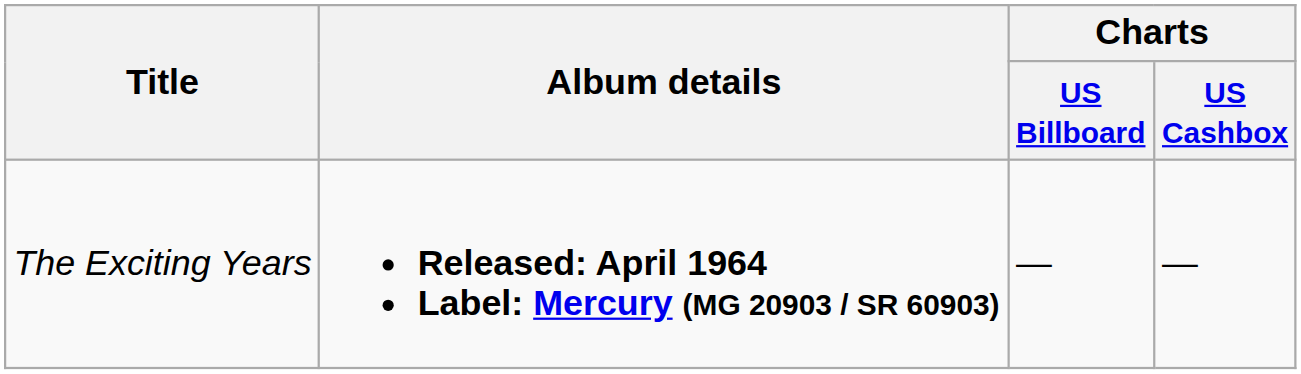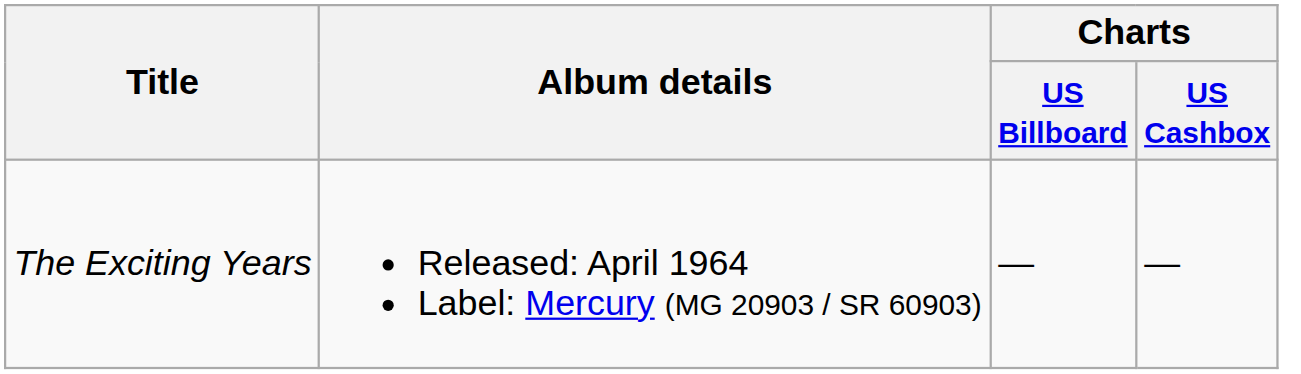(664, 284) bold -> (655, 284) normal
